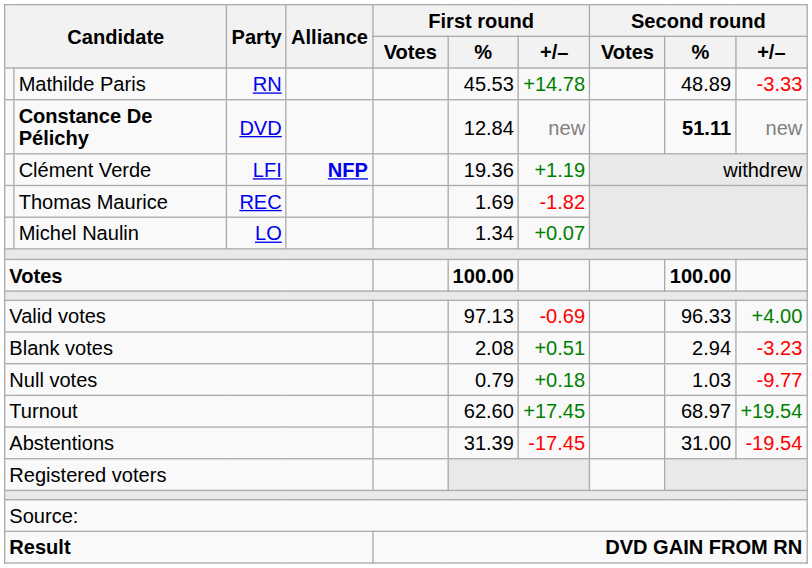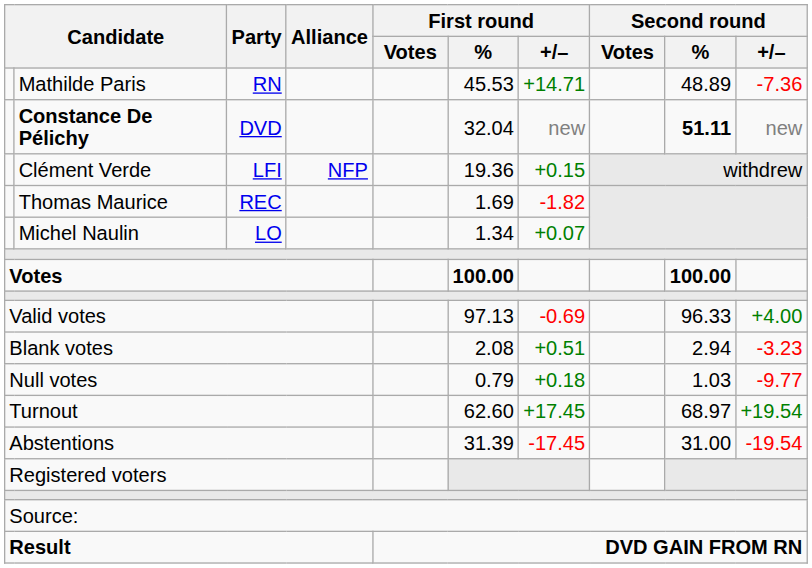(554, 84) +14.78 -> (554, 84) +14.71
(779, 84) -3.33 -> (779, 84) -7.36
(489, 127) 12.84 -> (489, 127) 32.04
(348, 170) bold -> (348, 170) normal
(560, 170) +1.19 -> (560, 170) +0.15
